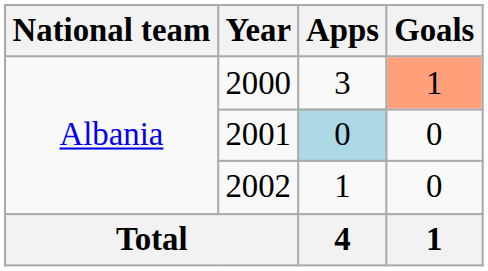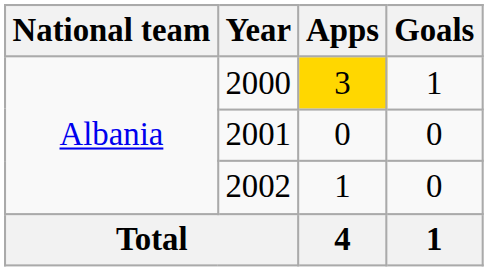(343, 82) no background -> (343, 82) gold background
(434, 82) lightsalmon background -> (434, 82) no background
(343, 134) lightblue background -> (343, 134) no background
